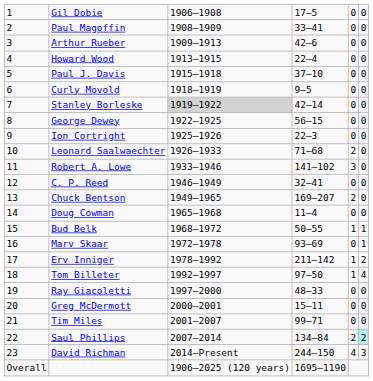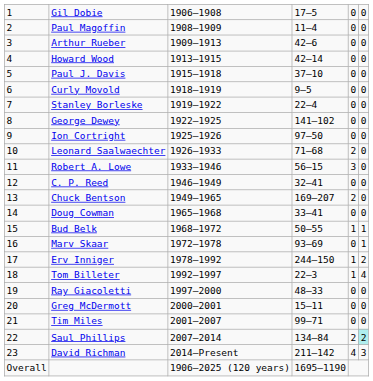(309, 28) 33–41 -> (306, 28) 11–4
(306, 58) 22–4 -> (309, 58) 42–14
(196, 105) lightgrey background -> (196, 105) no background
(309, 105) 42–14 -> (306, 105) 22–4
(309, 120) 56–15 -> (314, 120) 141–102
(306, 136) 22–3 -> (309, 136) 97–50
(314, 167) 141–102 -> (309, 167) 56–15
(306, 213) 11–4 -> (309, 213) 33–41
(314, 260) 211–142 -> (314, 260) 244–150
(309, 275) 97–50 -> (306, 275) 22–3
(314, 352) 244–150 -> (314, 352) 211–142
